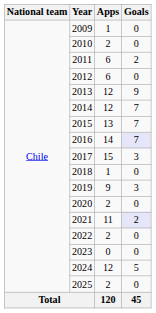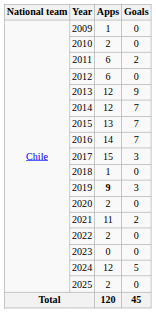(136, 140) lavender background -> (136, 140) no background
(108, 188) normal -> (108, 188) bold
(136, 220) lavender background -> (136, 220) no background
